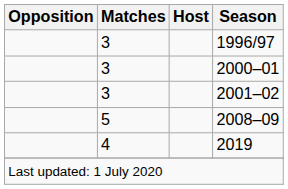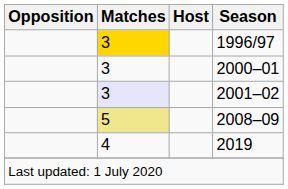(105, 42) no background -> (105, 42) gold background
(105, 94) no background -> (105, 94) lavender background
(105, 119) no background -> (105, 119) khaki background
